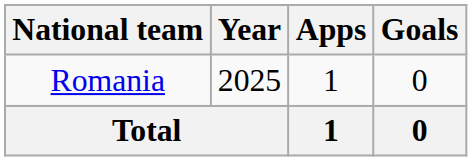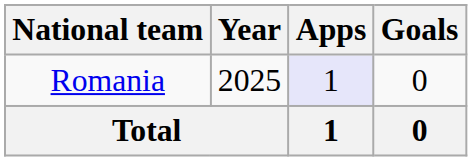(331, 79) no background -> (331, 79) lavender background
